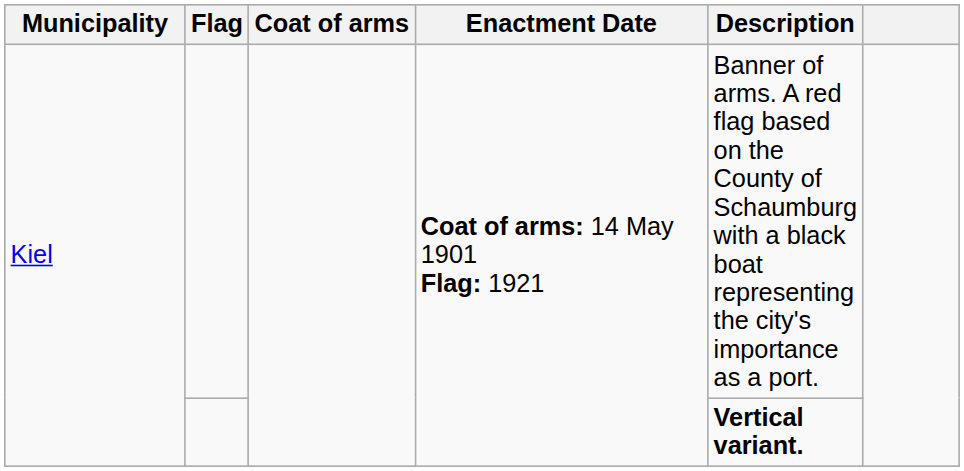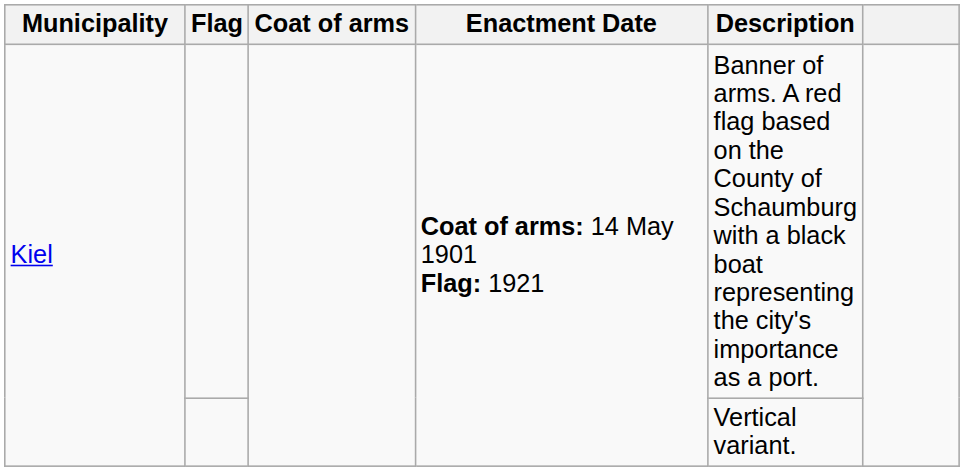(759, 431) bold -> (755, 431) normal
